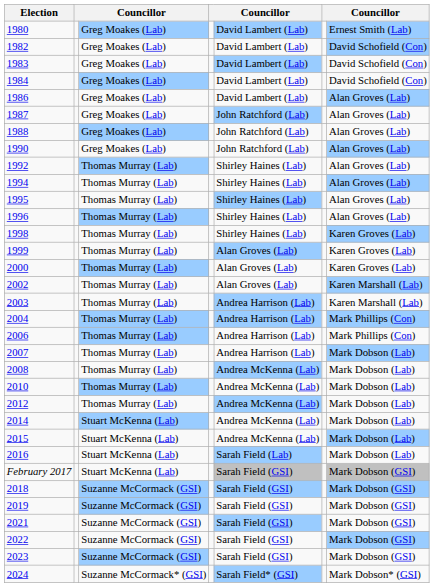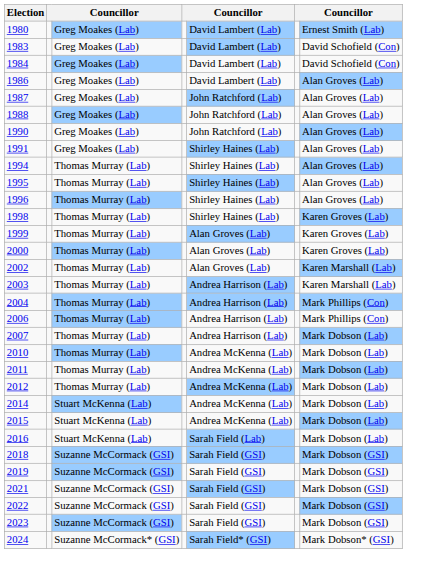- row: (18, 47)
+ row: (18, 149)
- row: (18, 166)
- row: (18, 370)
+ row: (17, 370)
- row: (39, 472)
